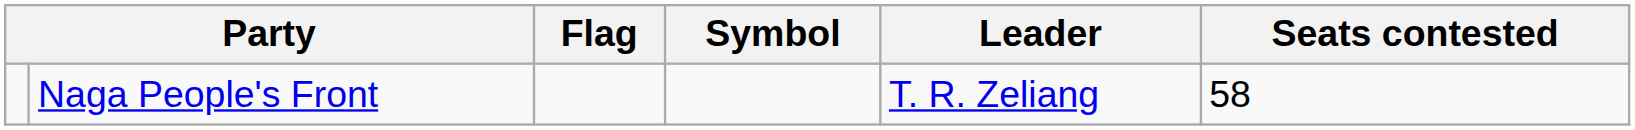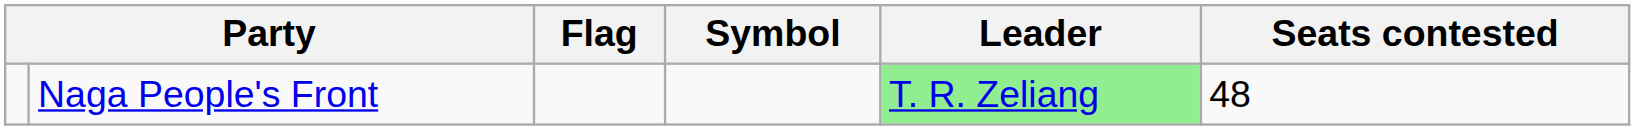(994, 93) no background -> (994, 93) lightgreen background
(1230, 93) 58 -> (1230, 93) 48
